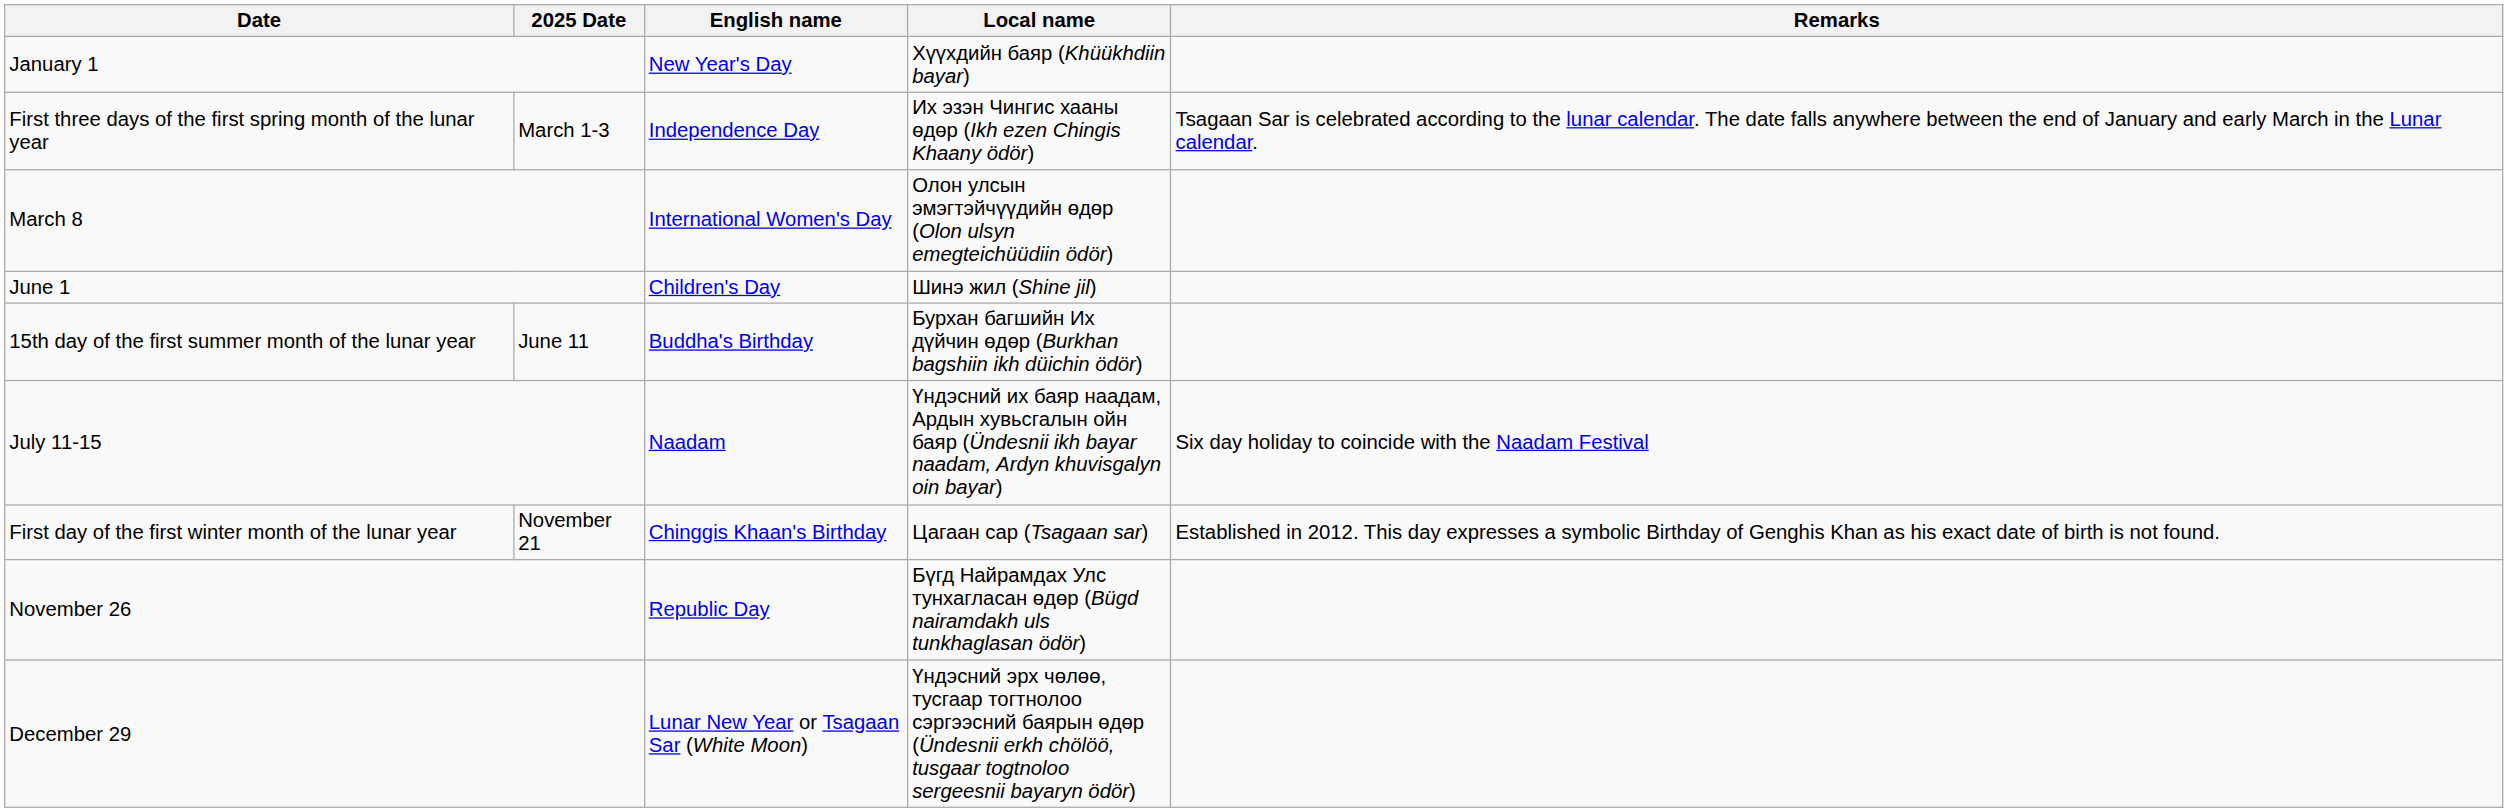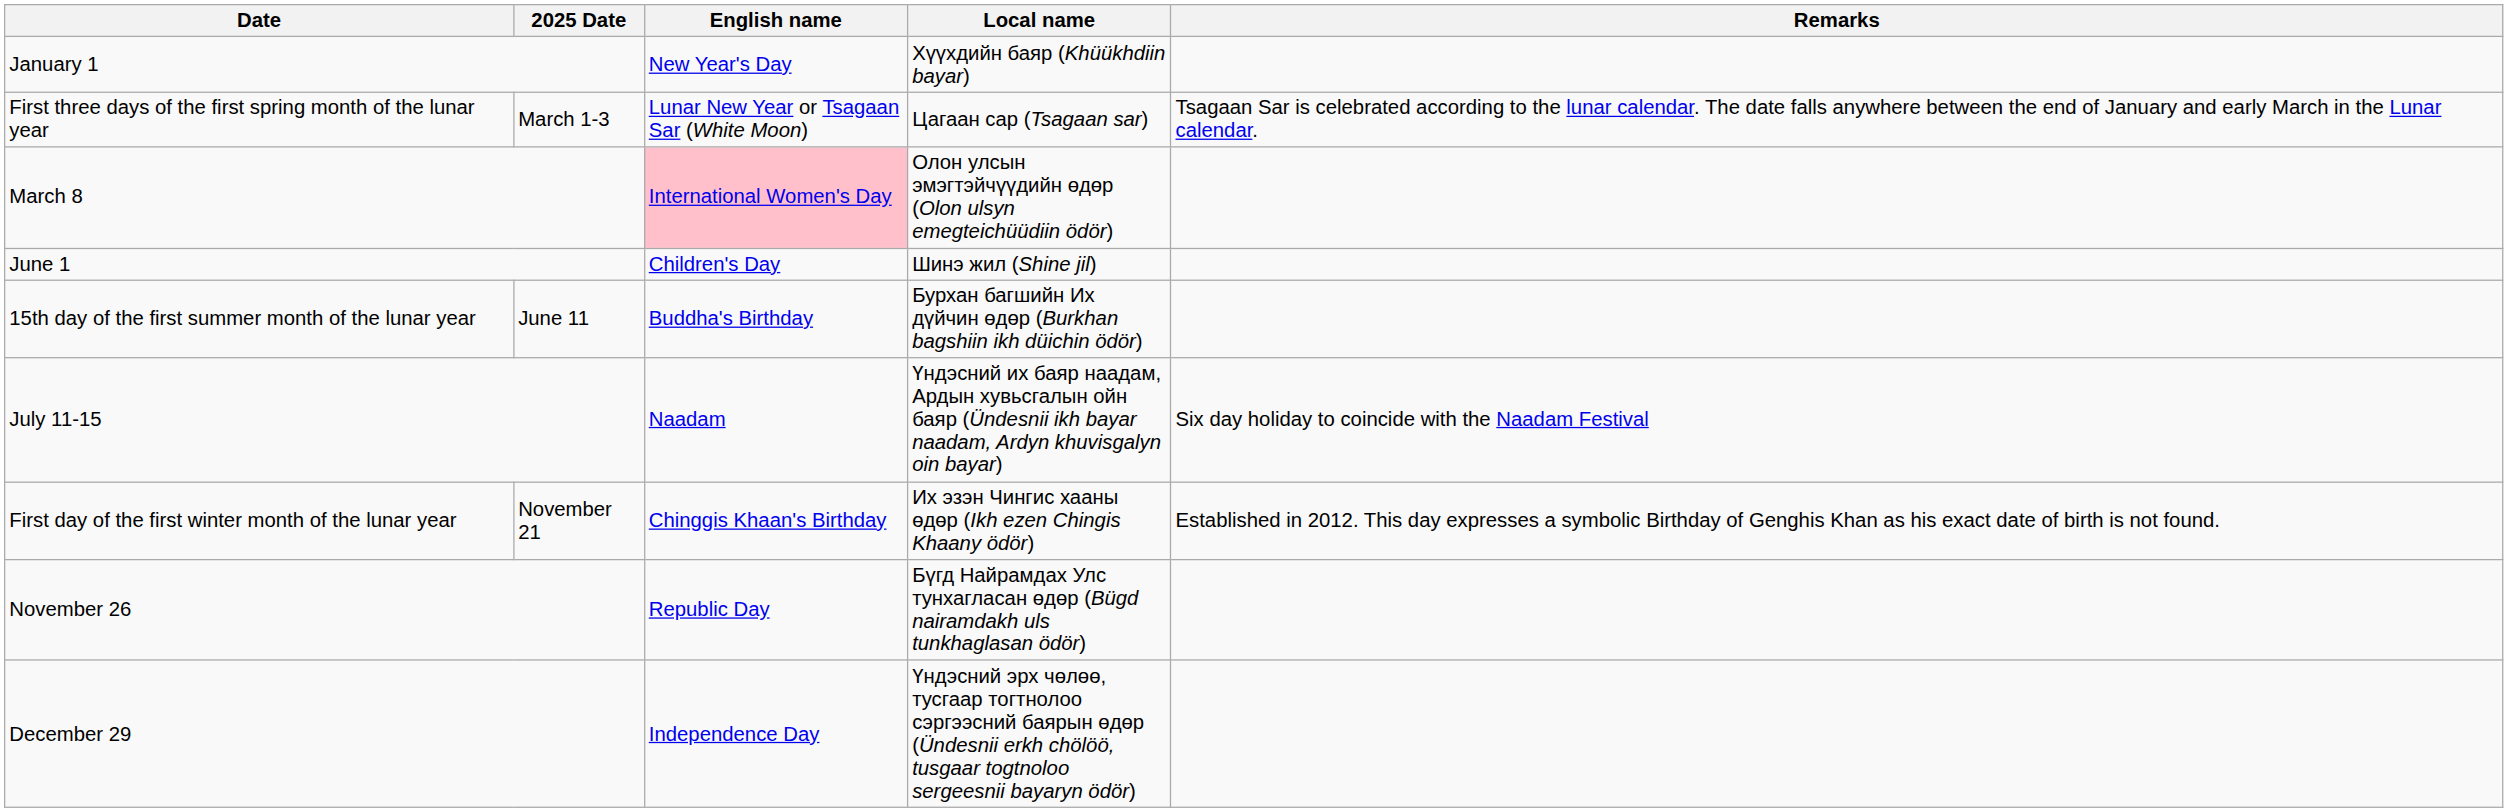(734, 130) Independence Day -> (774, 119) Lunar New Year or Tsagaan Sar (White Moon)
(1016, 130) Их эзэн Чингис хааны өдөр (Ikh ezen Chingis Khaany ödör) -> (1030, 119) Цагаан сар (Tsagaan sar)
(770, 220) no background -> (770, 197) pink background
(1030, 531) Цагаан сар (Tsagaan sar) -> (1016, 520) Их эзэн Чингис хааны өдөр (Ikh ezen Chingis Khaany ödör)
(774, 733) Lunar New Year or Tsagaan Sar (White Moon) -> (734, 733) Independence Day
